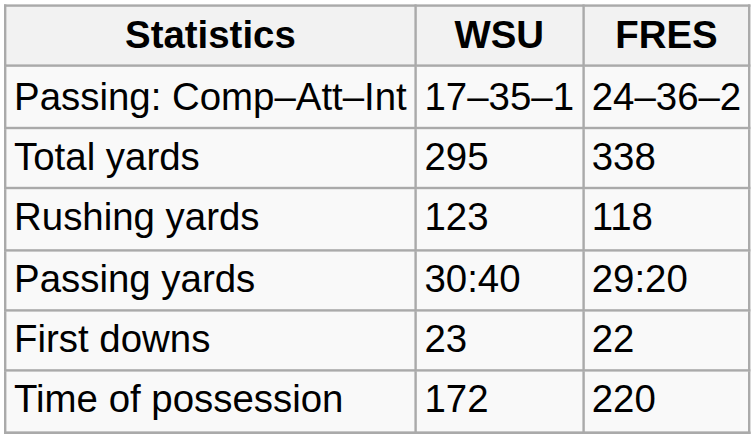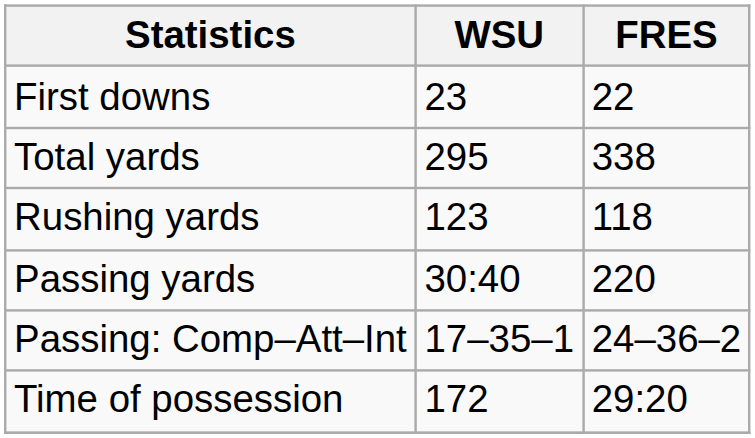rows swapped: (112, 339) <-> (210, 96)
(640, 278) 29:20 -> (624, 278) 220
(624, 400) 220 -> (640, 400) 29:20
